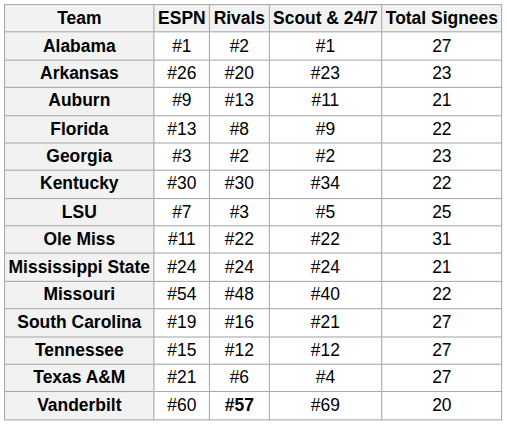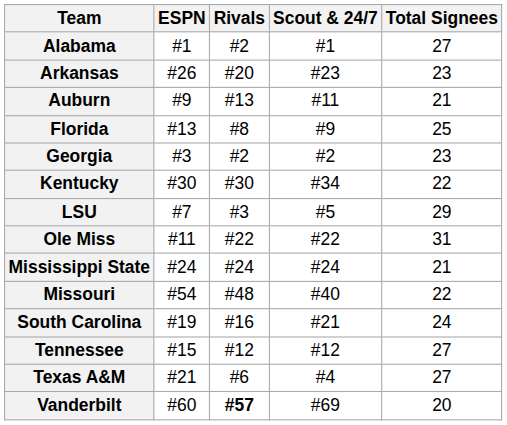(442, 128) 22 -> (442, 128) 25
(442, 211) 25 -> (442, 211) 29
(442, 322) 27 -> (442, 322) 24
